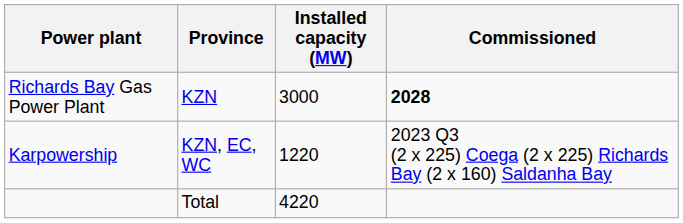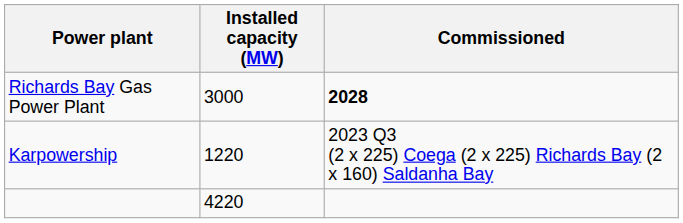- column: (226, 38)
